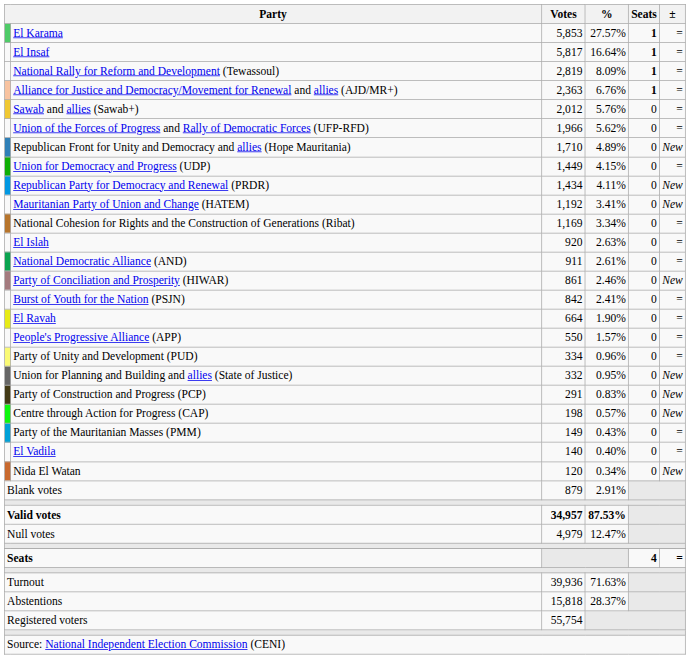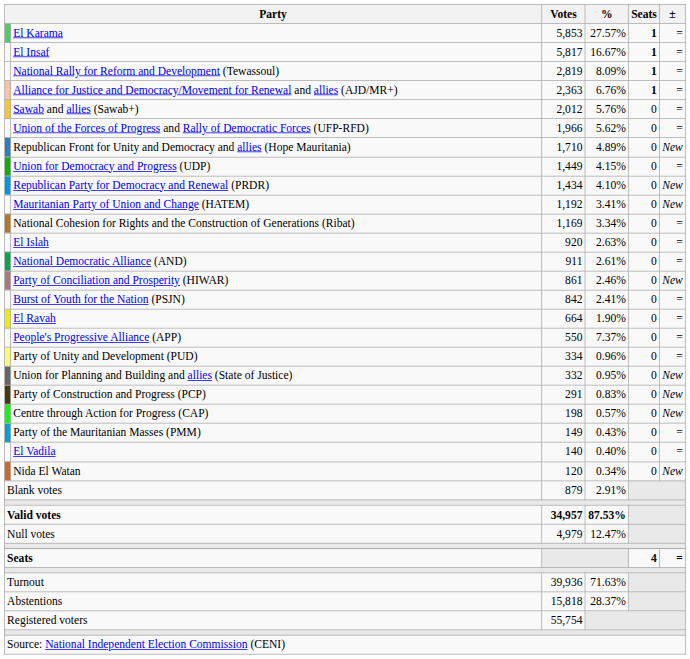(608, 52) 16.64% -> (608, 52) 16.67%
(611, 185) 4.11% -> (611, 185) 4.10%
(611, 338) 1.57% -> (611, 338) 7.37%
